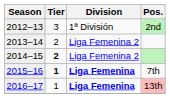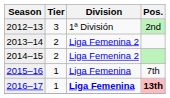(56, 56) bold -> (56, 56) normal
(56, 71) bold -> (56, 71) normal
(102, 71) bold -> (100, 71) normal
(153, 85) normal -> (153, 85) bold
